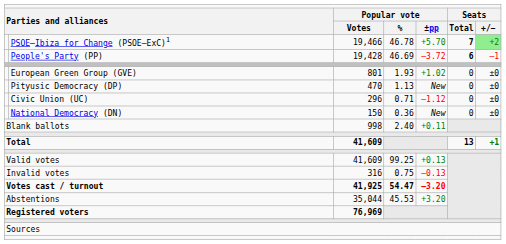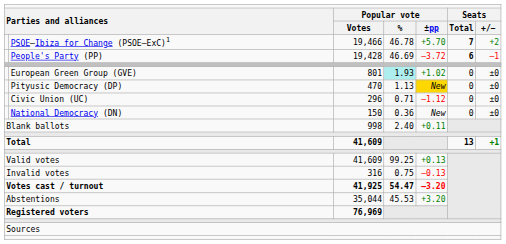(494, 42) lightgreen background -> (494, 42) no background
(404, 73) no background -> (404, 73) paleturquoise background
(438, 86) no background -> (438, 86) gold background
